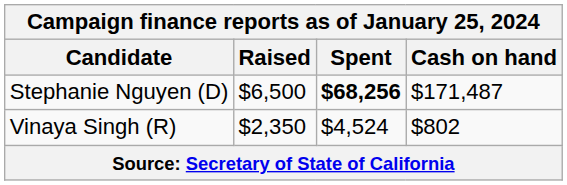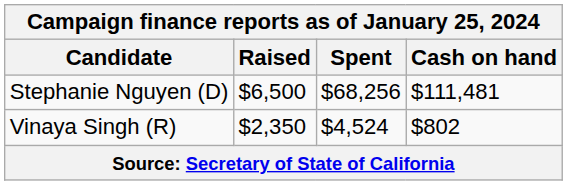(361, 92) bold -> (361, 92) normal
(457, 92) $171,487 -> (455, 92) $111,481
